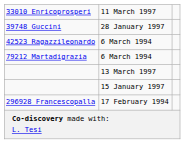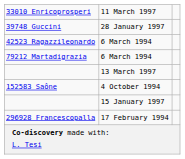+ row: (32, 87)
